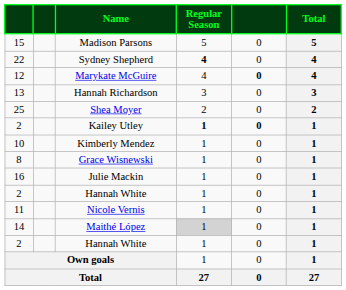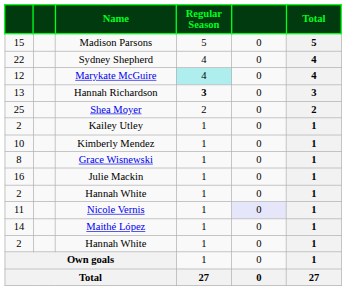(204, 59) bold -> (204, 59) normal
(204, 76) no background -> (204, 76) paleturquoise background
(259, 76) bold -> (259, 76) normal
(204, 93) normal -> (204, 93) bold
(204, 126) bold -> (204, 126) normal
(259, 126) bold -> (259, 126) normal
(259, 210) no background -> (259, 210) lavender background
(204, 227) lightgrey background -> (204, 227) no background
